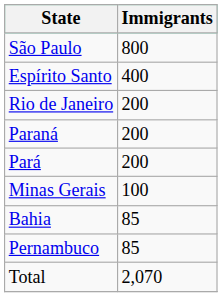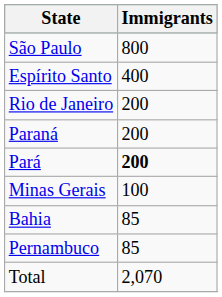(135, 162) normal -> (135, 162) bold
